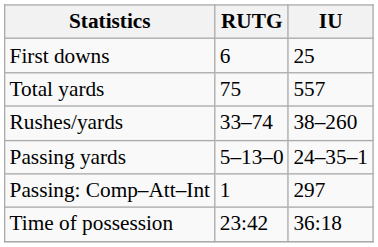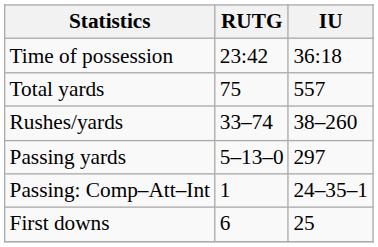rows swapped: (60, 55) <-> (91, 224)
(331, 156) 24–35–1 -> (309, 156) 297
(309, 190) 297 -> (331, 190) 24–35–1
